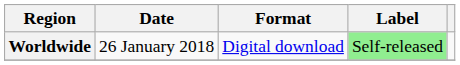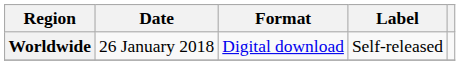(397, 45) lightgreen background -> (397, 45) no background
